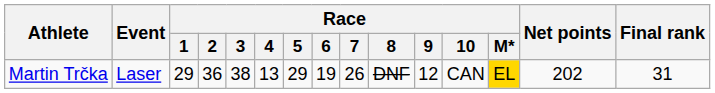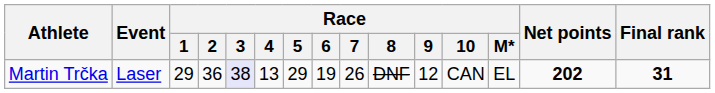(241, 75) no background -> (241, 75) lavender background
(504, 75) gold background -> (504, 75) no background
(568, 75) normal -> (568, 75) bold
(663, 75) normal -> (663, 75) bold
